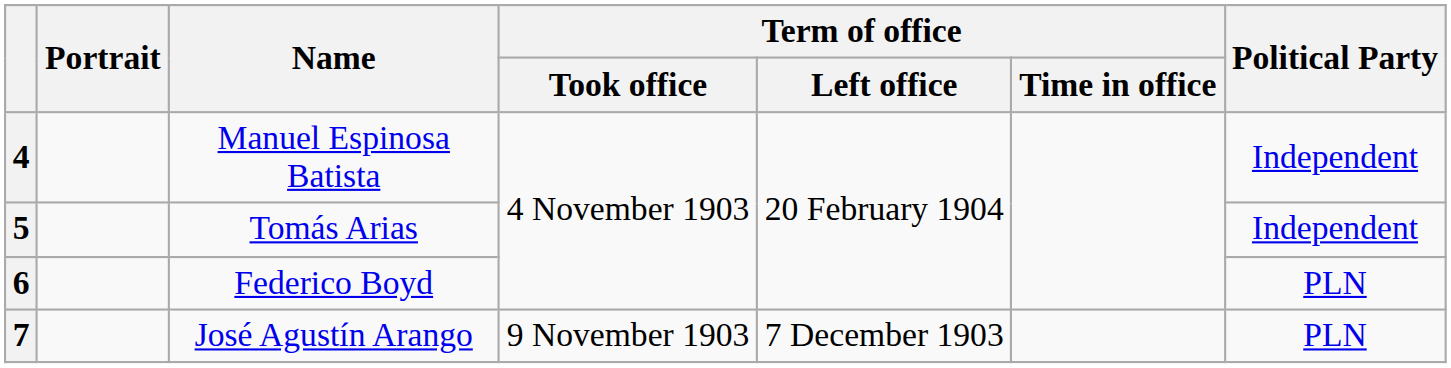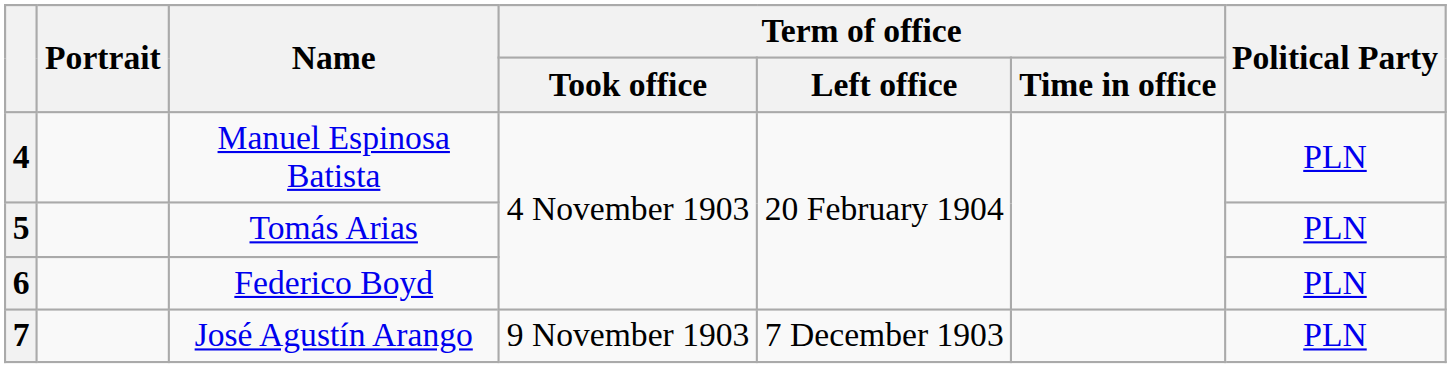(1335, 156) Independent -> (1335, 156) PLN
(1335, 228) Independent -> (1335, 228) PLN
